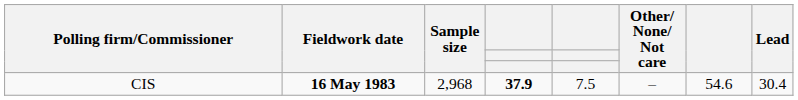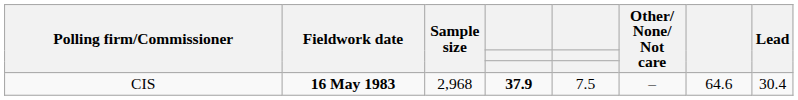(719, 84) 54.6 -> (719, 84) 64.6
